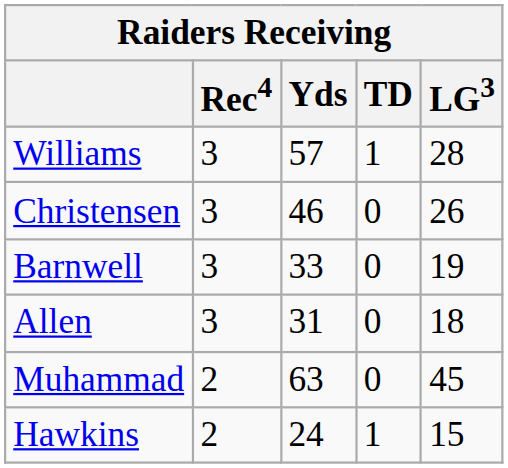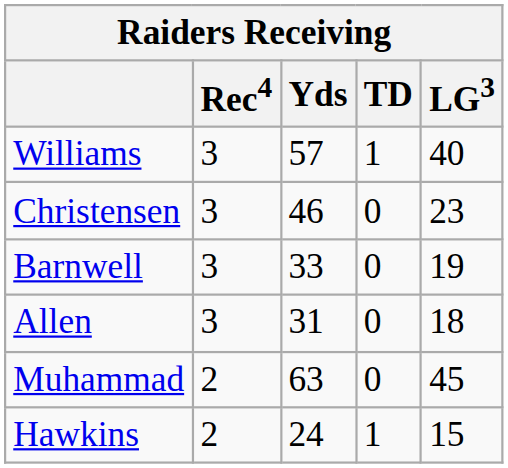(447, 154) 28 -> (447, 154) 40
(447, 210) 26 -> (447, 210) 23
